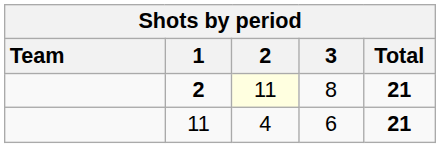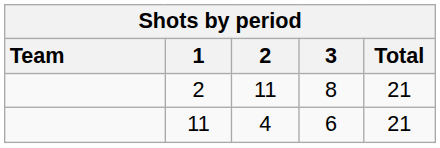(198, 90) bold -> (198, 90) normal
(265, 90) lightyellow background -> (265, 90) no background
(399, 90) bold -> (399, 90) normal
(399, 124) bold -> (399, 124) normal
